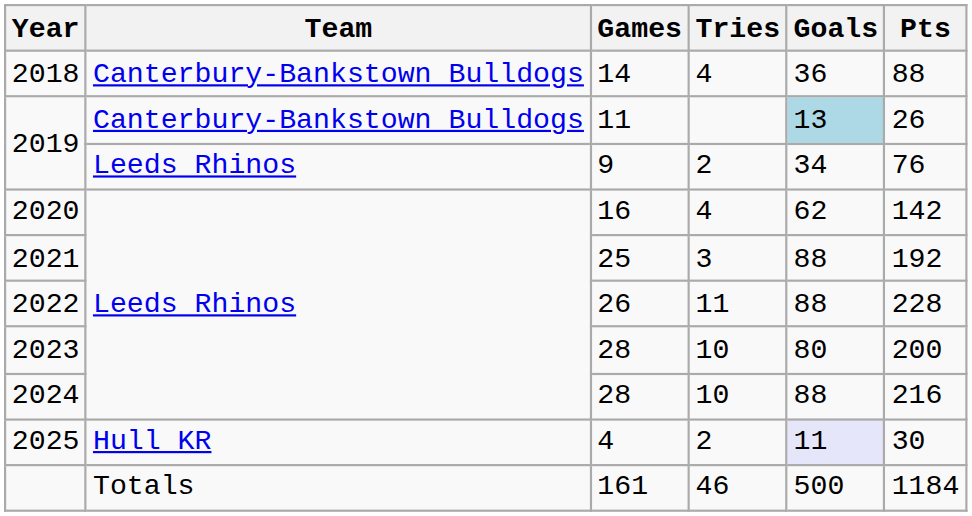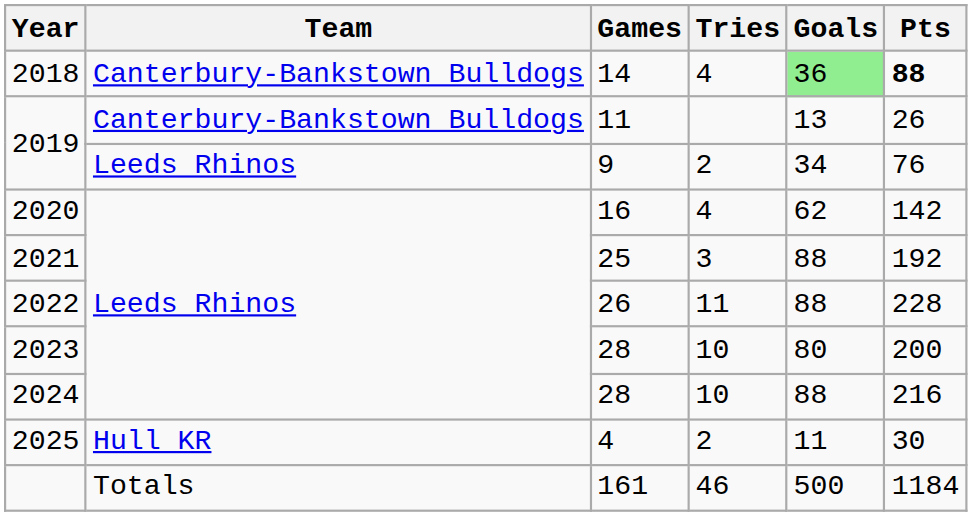(810, 74) no background -> (810, 74) lightgreen background
(909, 74) normal -> (909, 74) bold
(810, 120) lightblue background -> (810, 120) no background
(810, 442) lavender background -> (810, 442) no background
